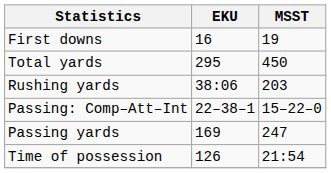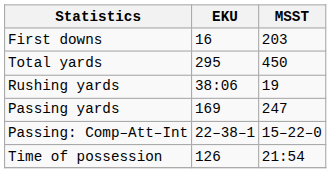(270, 40) 19 -> (275, 40) 203
(275, 86) 203 -> (270, 86) 19
rows swapped: (64, 133) <-> (98, 110)
